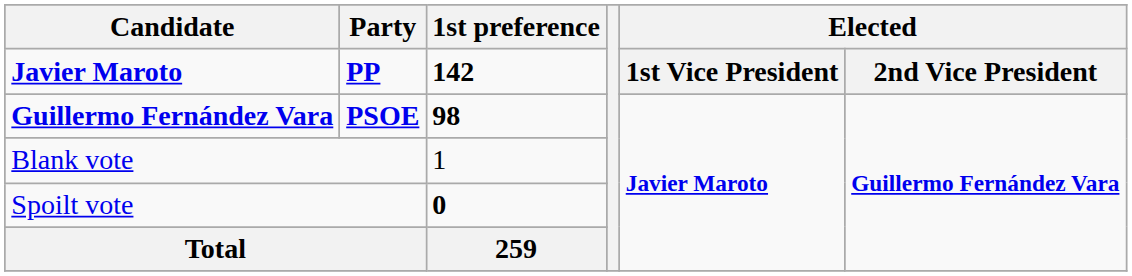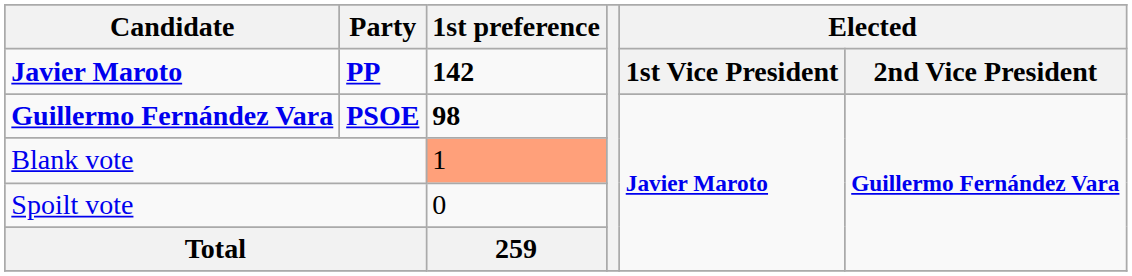(439, 159) no background -> (439, 159) lightsalmon background
(439, 204) bold -> (439, 204) normal
